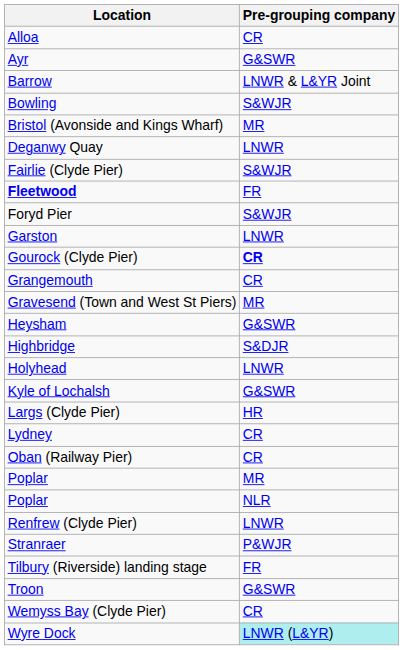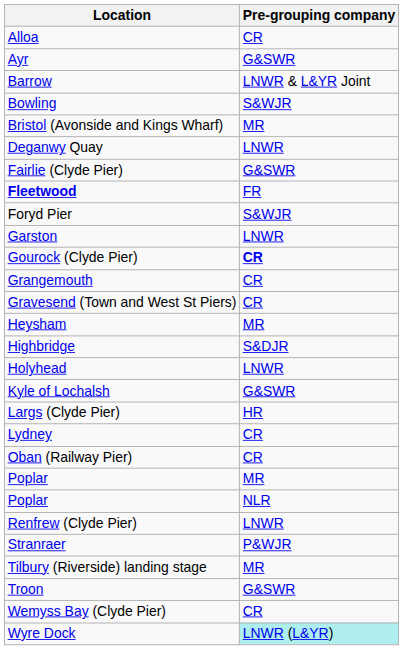(267, 170) S&WJR -> (269, 170) G&SWR
(254, 302) MR -> (253, 302) CR
(269, 324) G&SWR -> (254, 324) MR
(252, 567) FR -> (254, 567) MR
